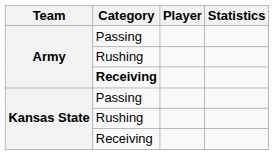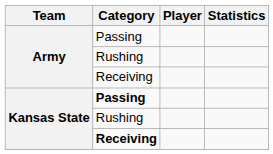(126, 77) bold -> (124, 77) normal
(119, 97) normal -> (121, 97) bold
(124, 139) normal -> (126, 139) bold
